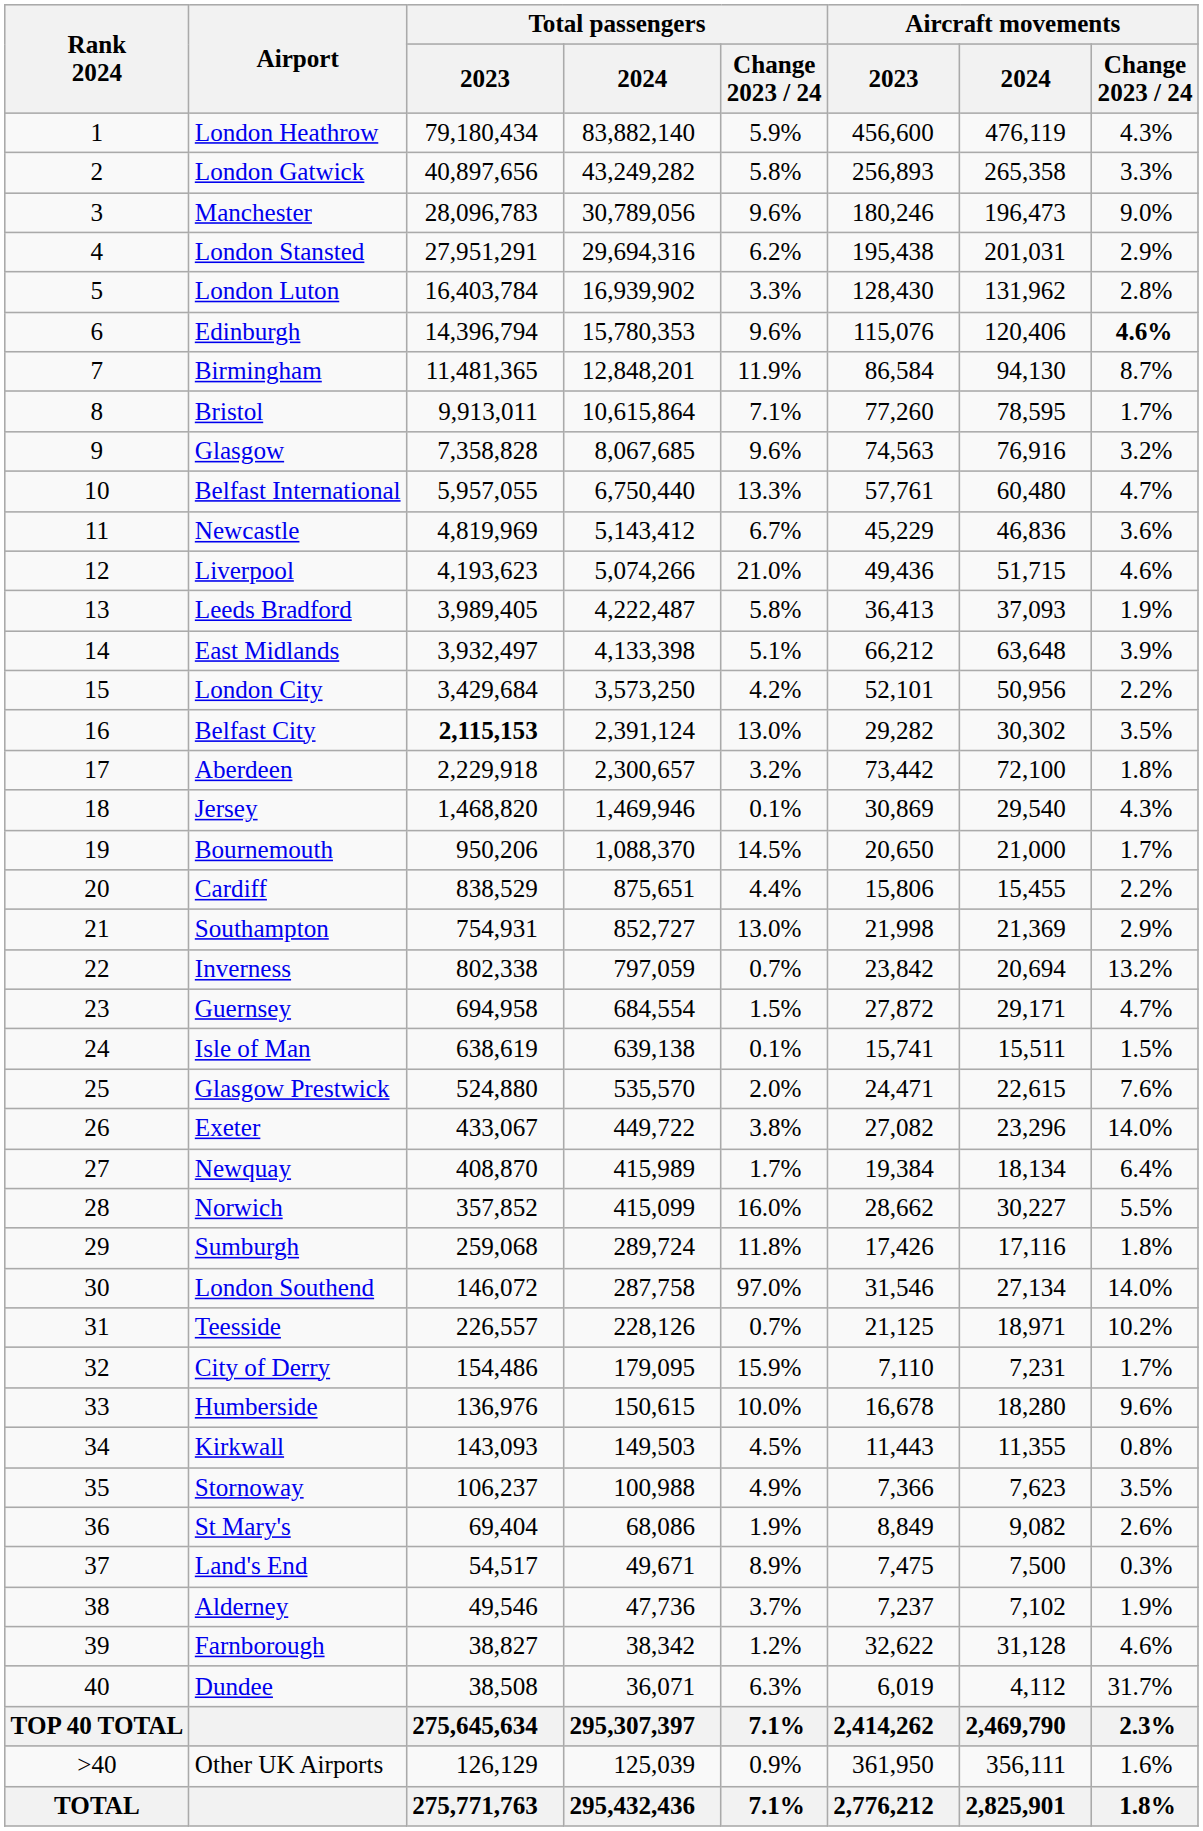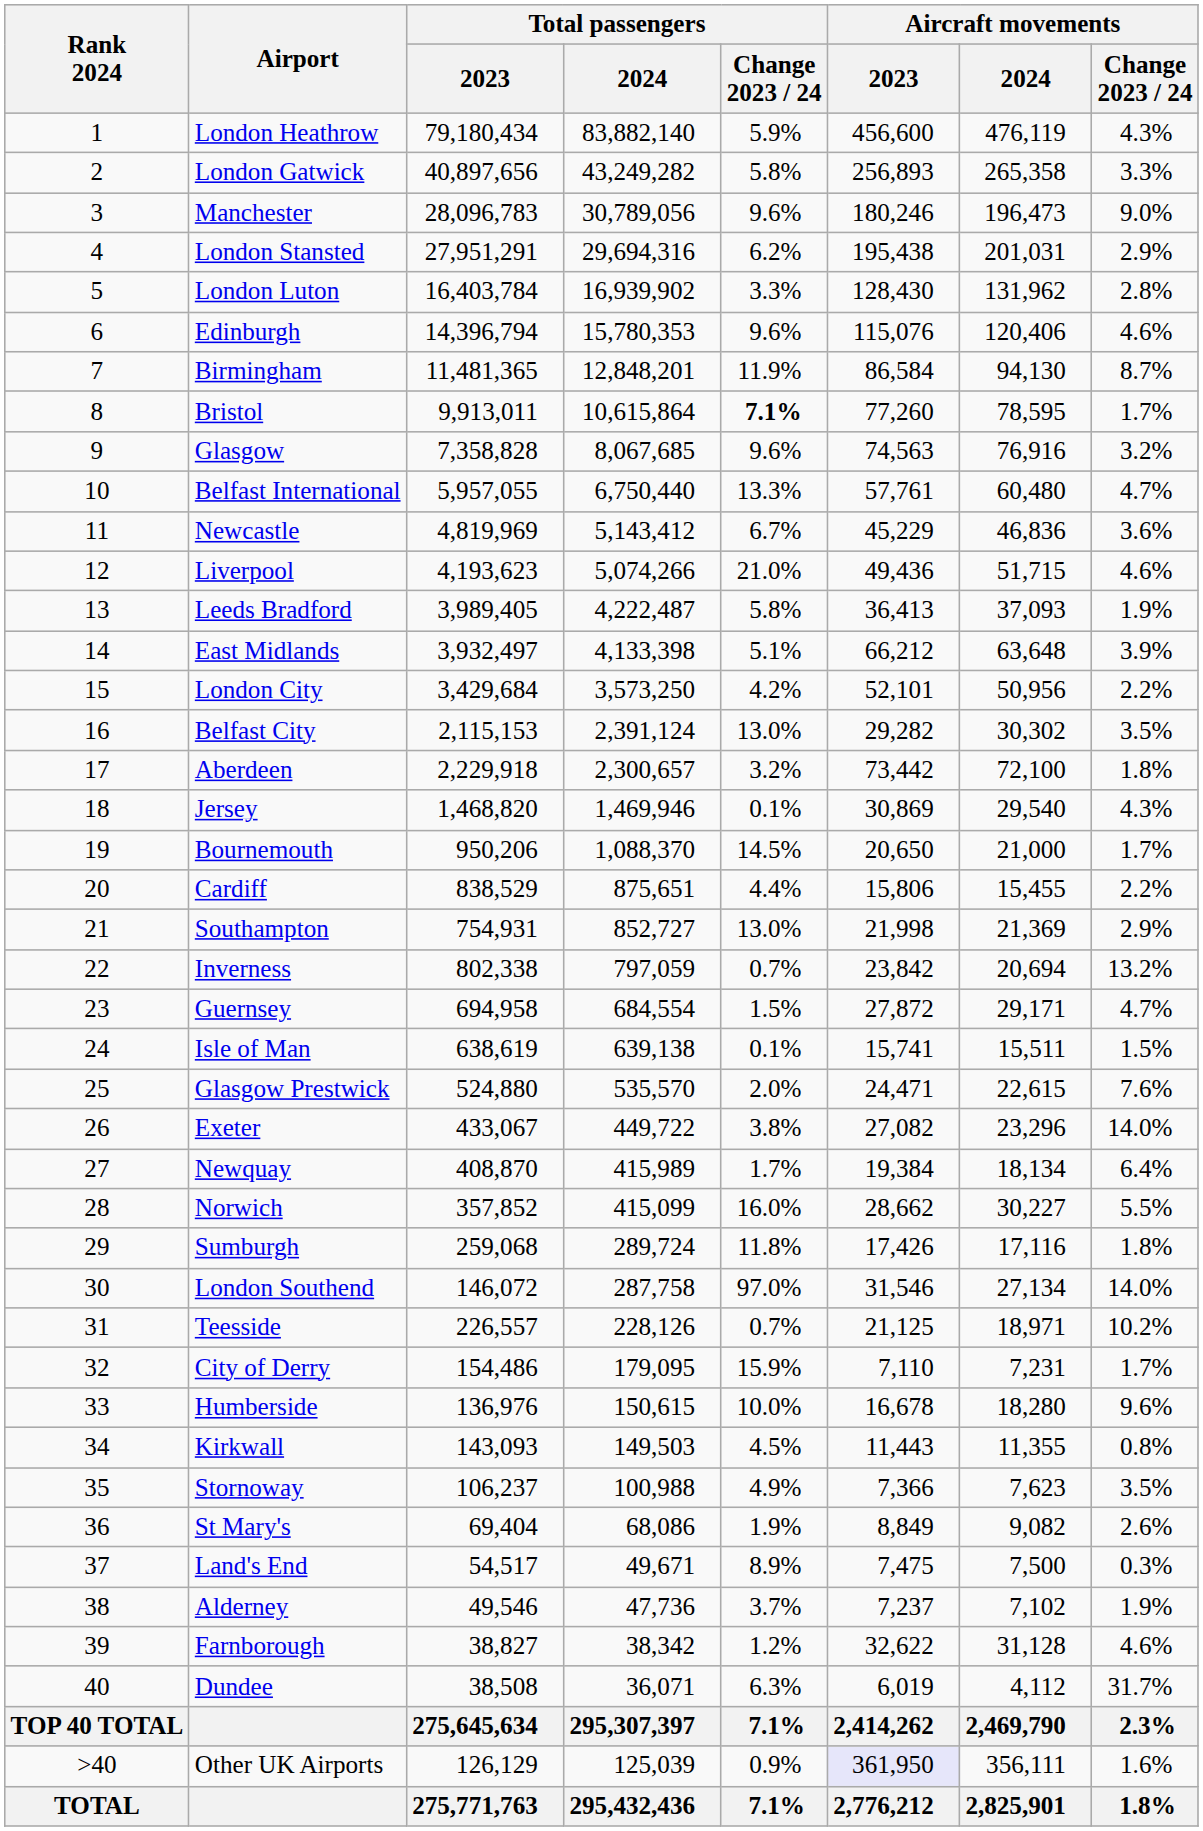(1144, 331) bold -> (1146, 331) normal
(775, 411) normal -> (773, 411) bold
(488, 729) bold -> (488, 729) normal
(893, 1765) no background -> (893, 1765) lavender background
